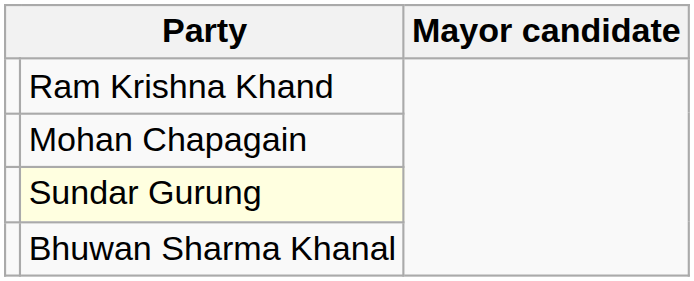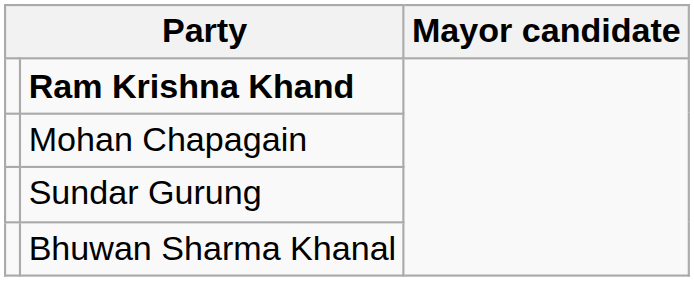(181, 85) normal -> (191, 85) bold
(145, 193) lightyellow background -> (145, 193) no background
